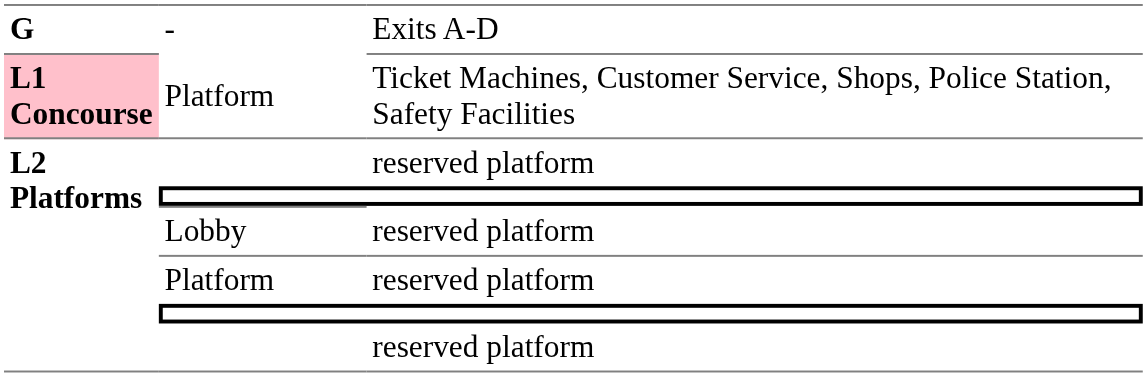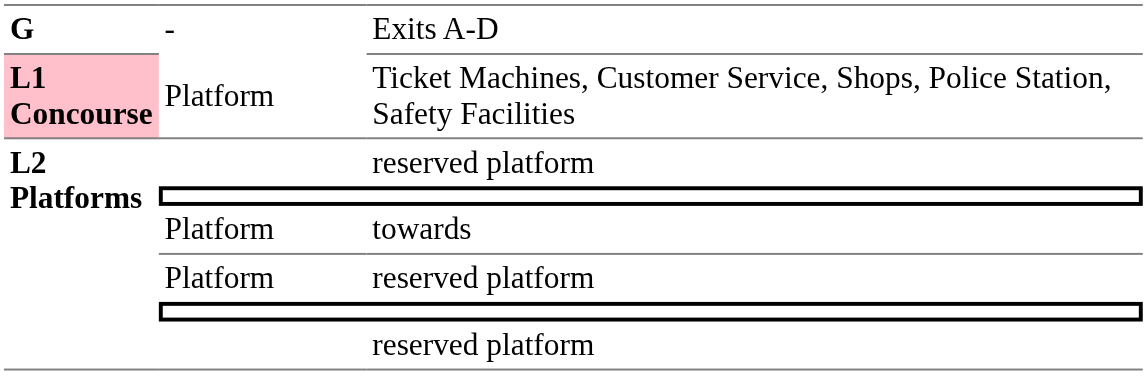(205, 230) Lobby -> (219, 228) Platform
(483, 229) reserved platform -> (422, 228) towards
